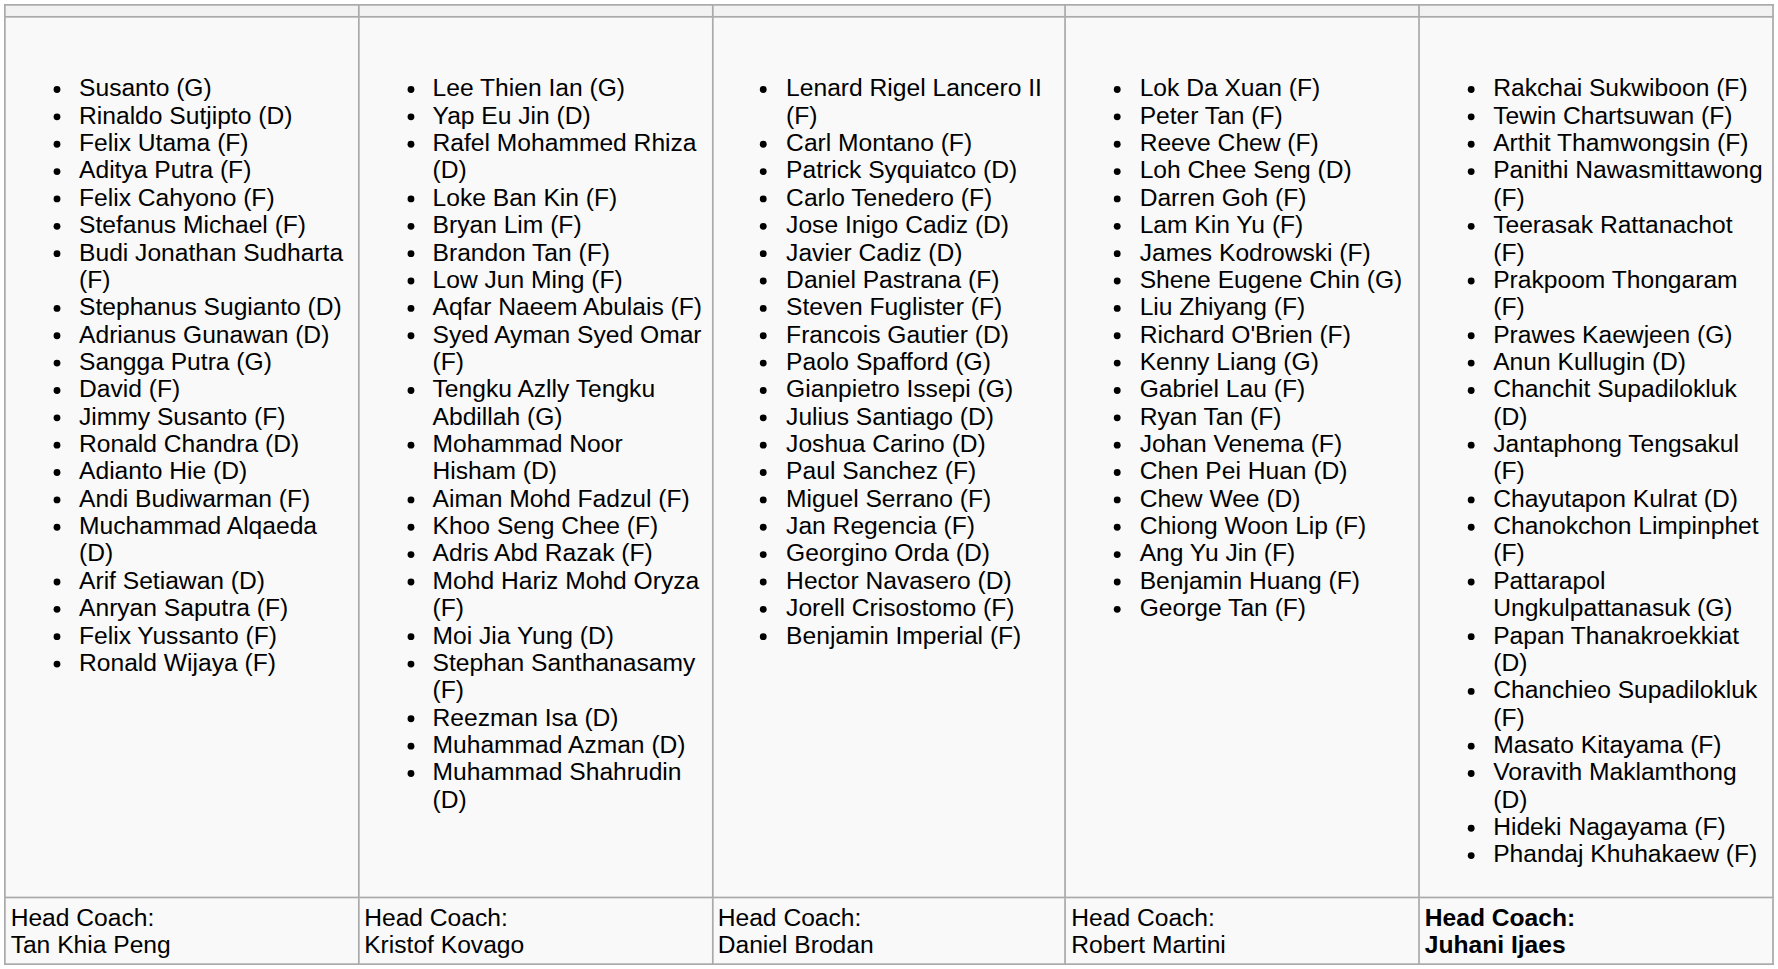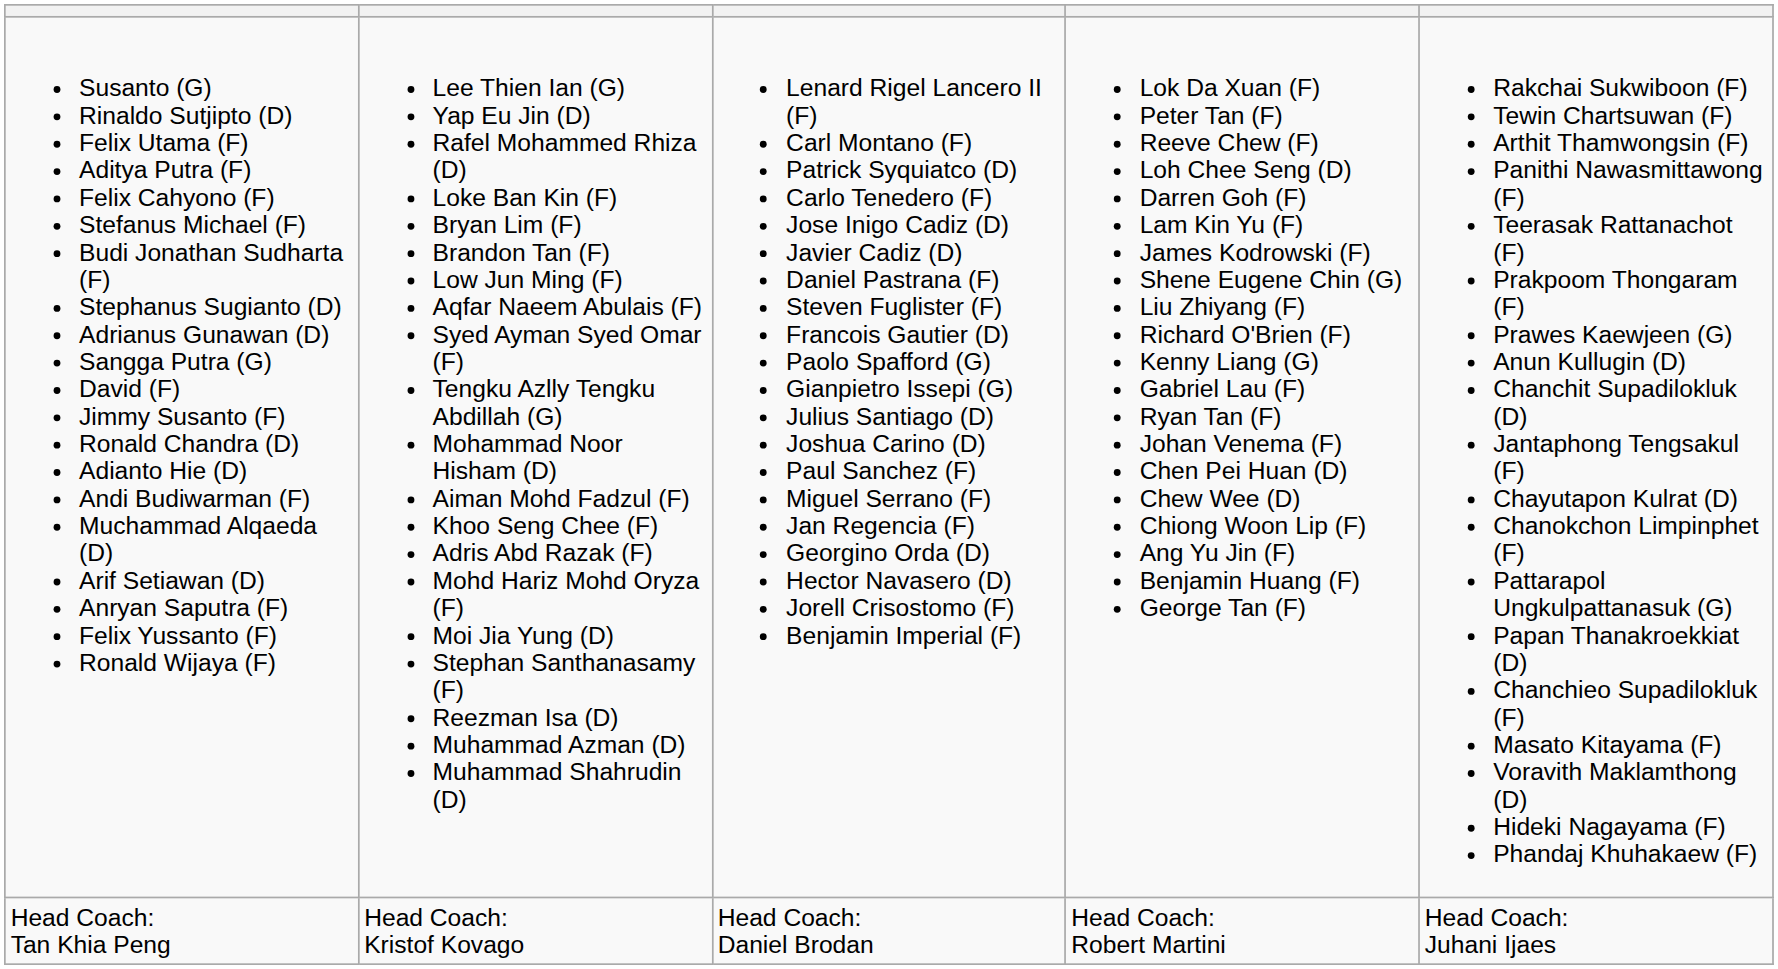(1500, 931) bold -> (1497, 931) normal
